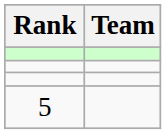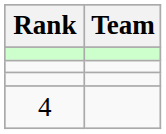(45, 106) 5 -> (45, 106) 4
